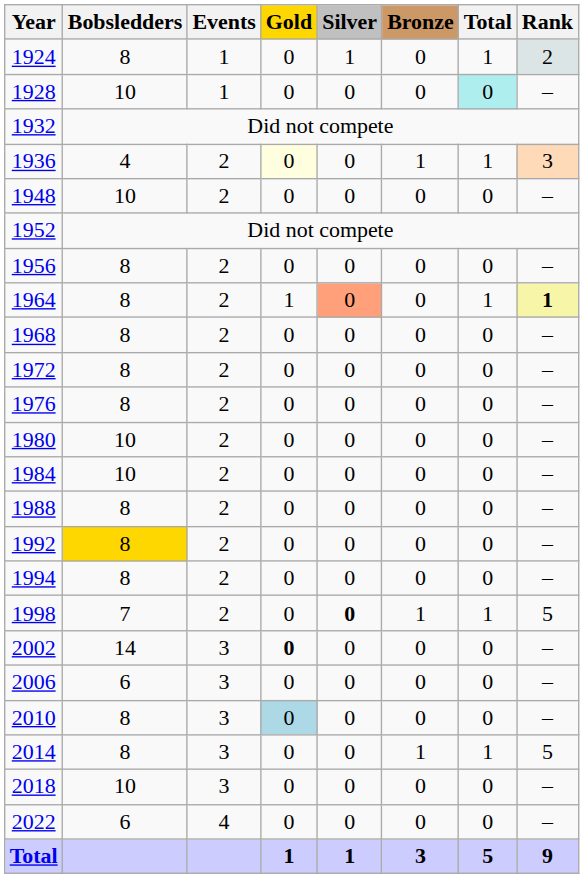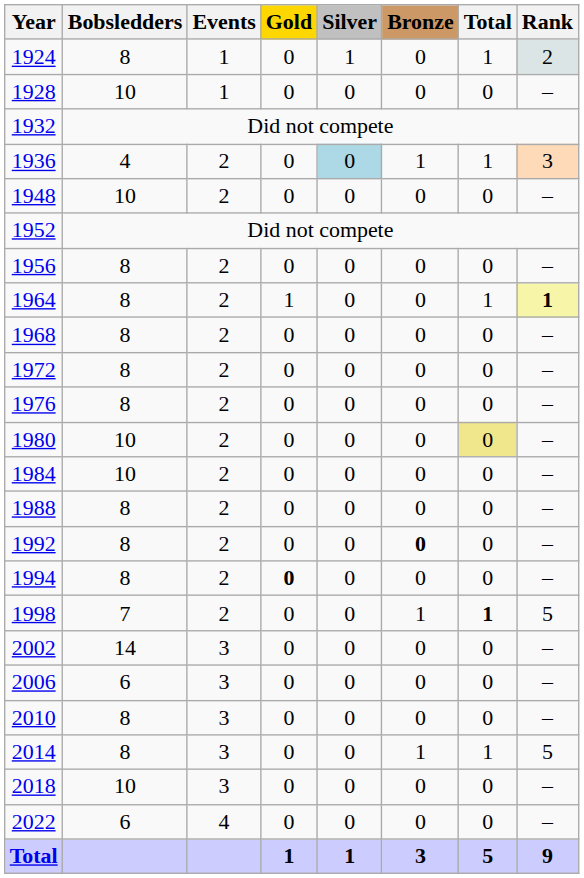(488, 91) paleturquoise background -> (488, 91) no background
(289, 160) lightyellow background -> (289, 160) no background
(350, 160) no background -> (350, 160) lightblue background
(350, 299) lightsalmon background -> (350, 299) no background
(488, 439) no background -> (488, 439) khaki background
(125, 543) gold background -> (125, 543) no background
(420, 543) normal -> (420, 543) bold
(289, 578) normal -> (289, 578) bold
(350, 612) bold -> (350, 612) normal
(488, 612) normal -> (488, 612) bold
(289, 647) bold -> (289, 647) normal
(289, 717) lightblue background -> (289, 717) no background
